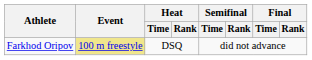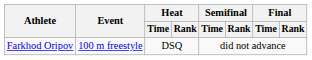(110, 46) khaki background -> (110, 46) no background
